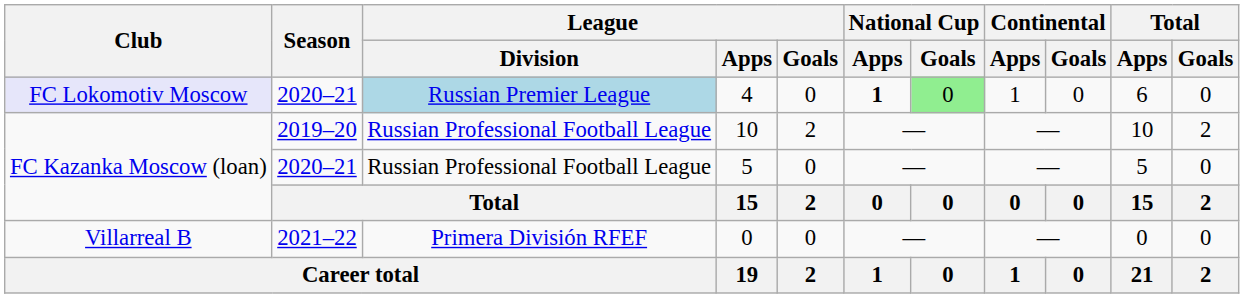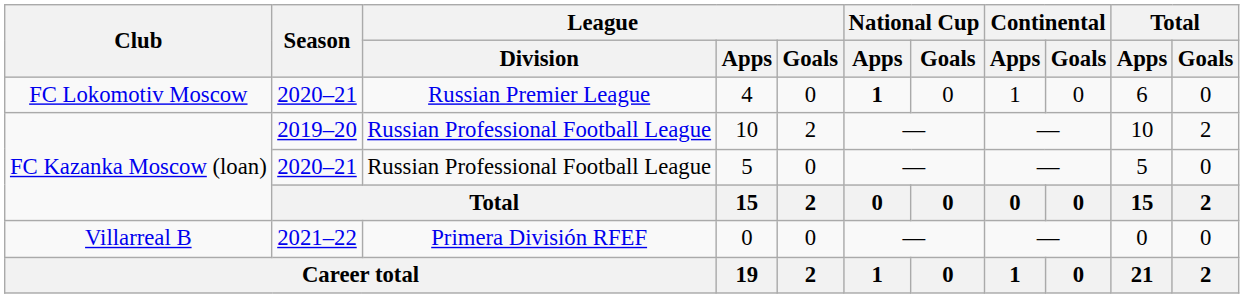(138, 94) lavender background -> (138, 94) no background
(539, 94) lightblue background -> (539, 94) no background
(948, 94) lightgreen background -> (948, 94) no background
